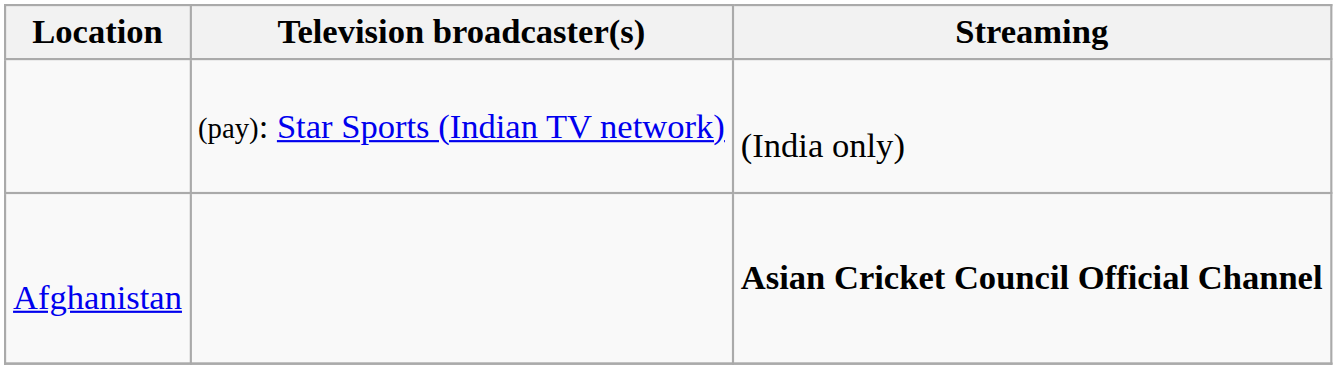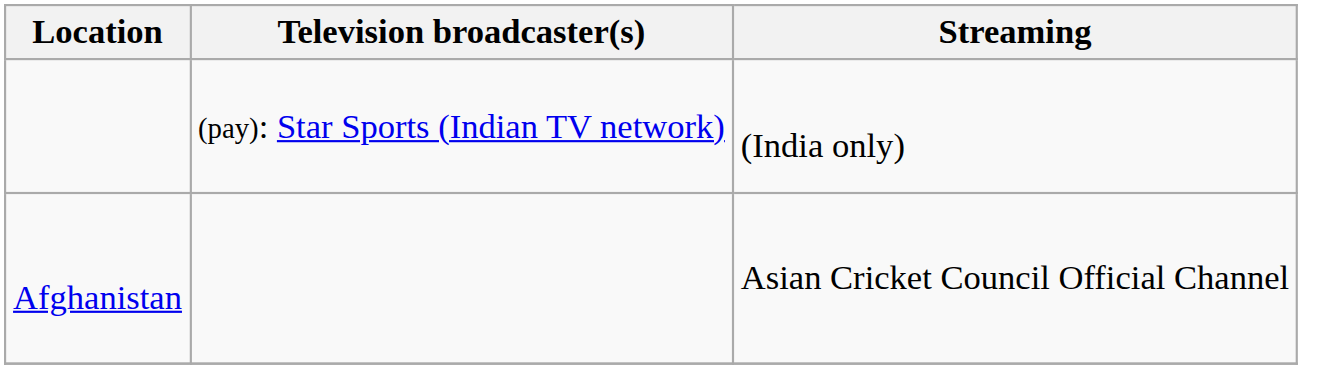(1032, 277) bold -> (1015, 277) normal
